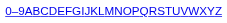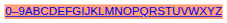(114, 11) no background -> (114, 11) lightsalmon background
